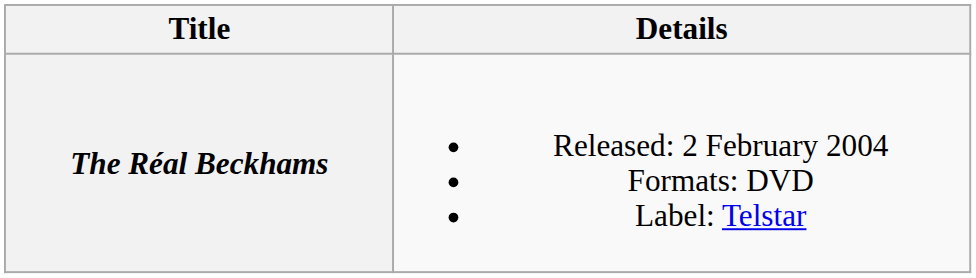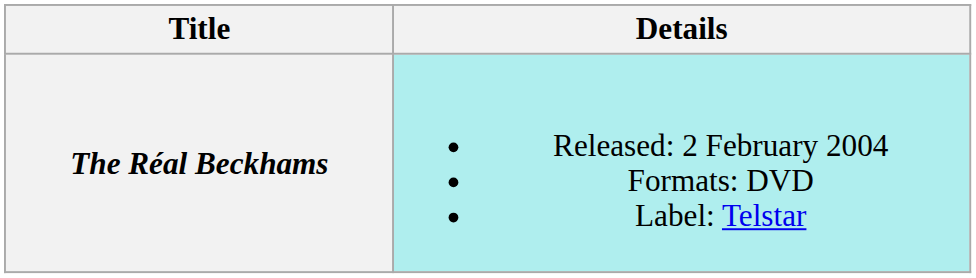(682, 181) no background -> (682, 181) paleturquoise background
